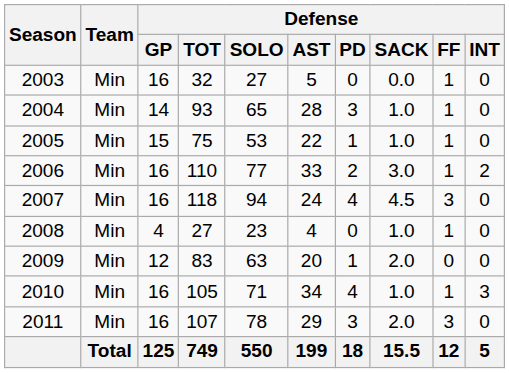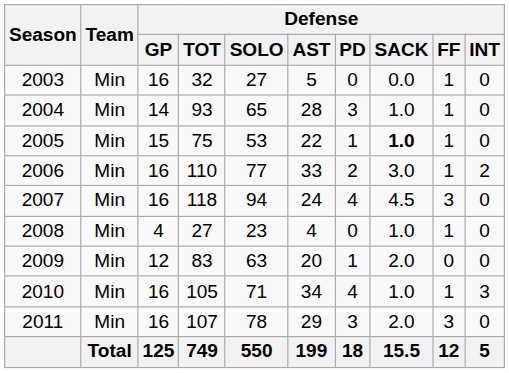(401, 140) normal -> (401, 140) bold
